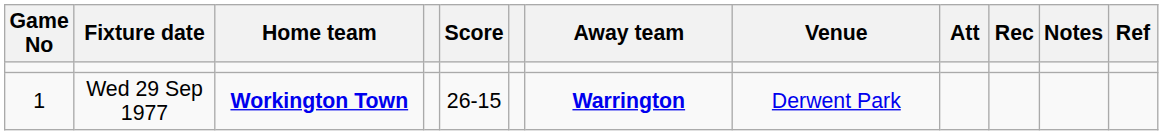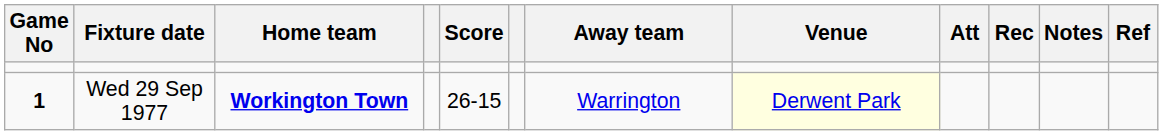(39, 100) normal -> (39, 100) bold
(629, 100) bold -> (629, 100) normal
(836, 100) no background -> (836, 100) lightyellow background
